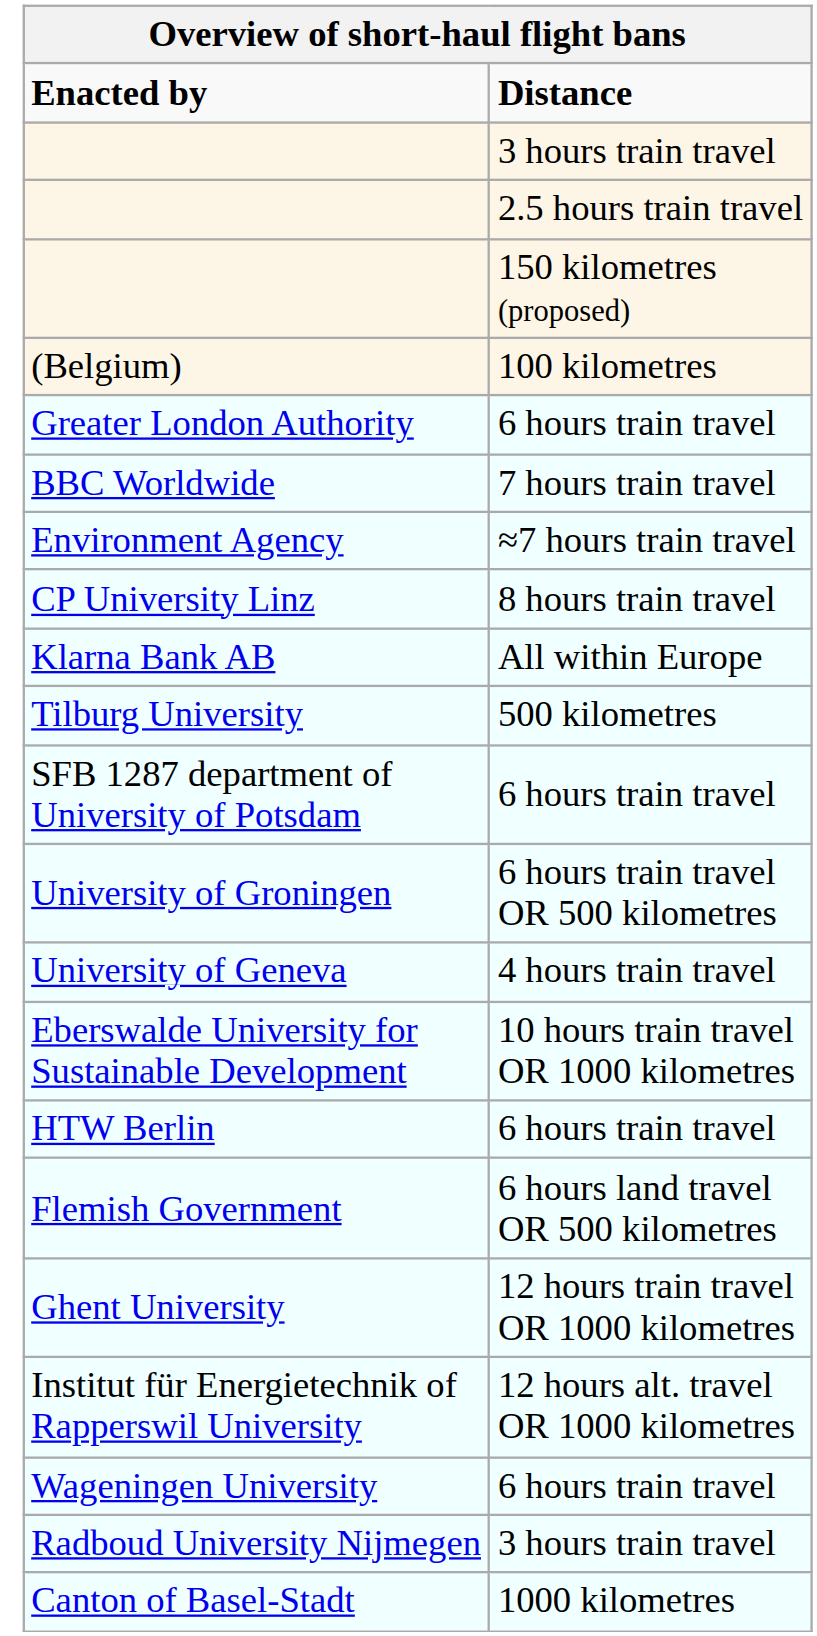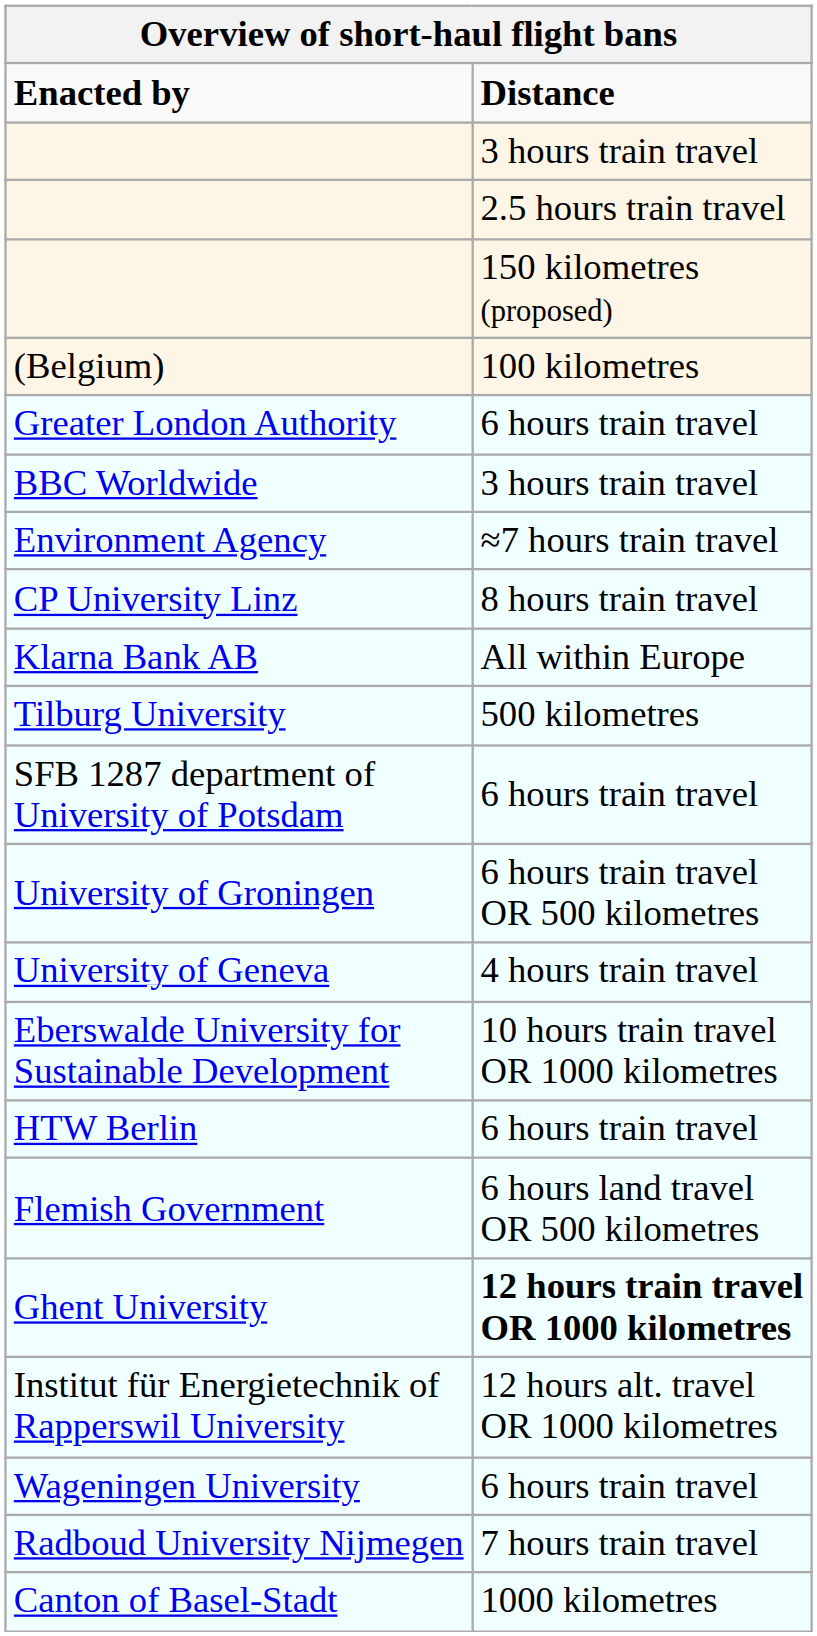(637, 482) 7 hours train travel -> (619, 482) 3 hours train travel
(646, 1306) normal -> (642, 1306) bold
(637, 1543) 3 hours train travel -> (619, 1543) 7 hours train travel
